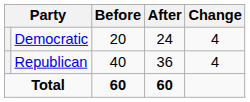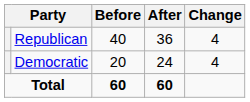rows swapped: (51, 62) <-> (51, 39)
